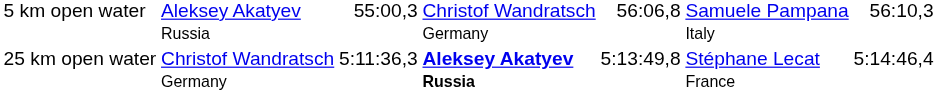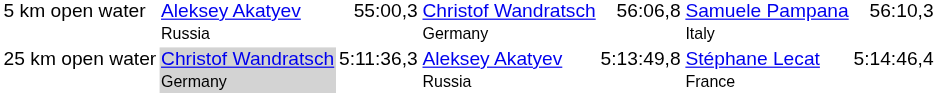(248, 70) no background -> (248, 70) lightgrey background
(498, 70) bold -> (492, 70) normal
